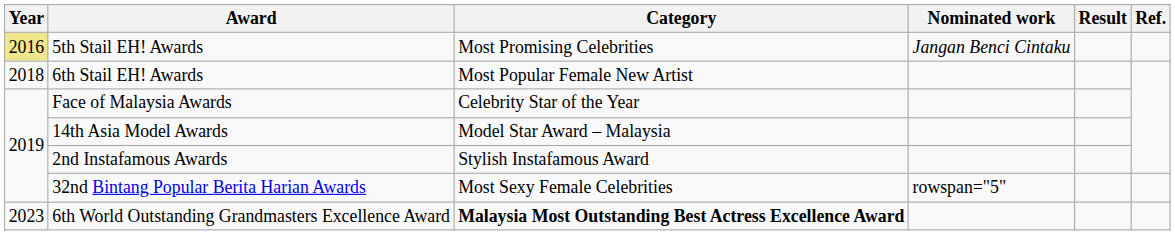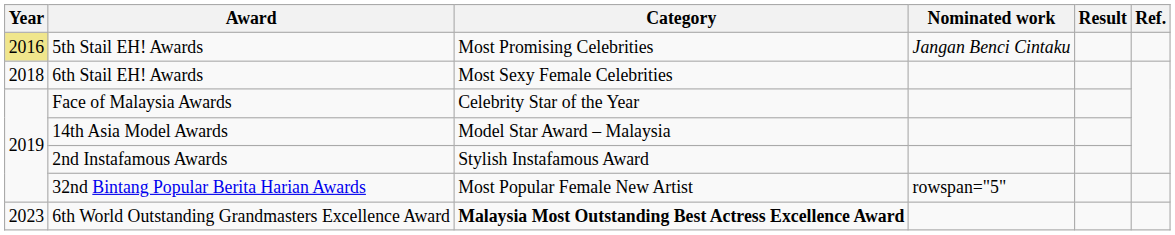(576, 74) Most Popular Female New Artist -> (565, 74) Most Sexy Female Celebrities
(565, 187) Most Sexy Female Celebrities -> (576, 187) Most Popular Female New Artist
